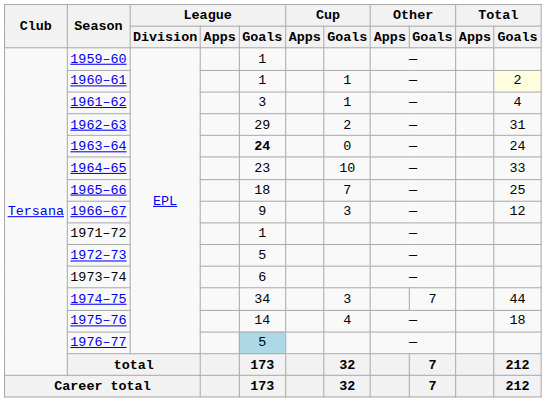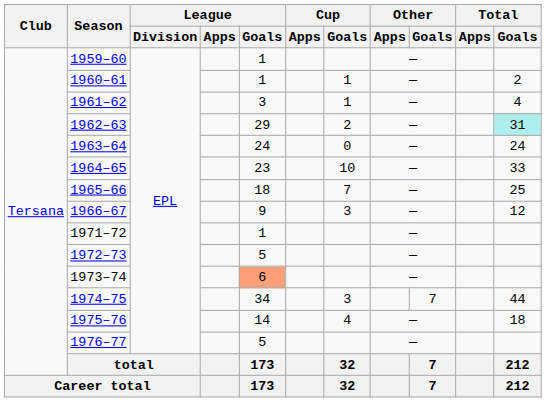(517, 81) lightyellow background -> (517, 81) no background
(517, 125) no background -> (517, 125) paleturquoise background
(262, 146) bold -> (262, 146) normal
(262, 277) no background -> (262, 277) lightsalmon background
(262, 343) lightblue background -> (262, 343) no background
